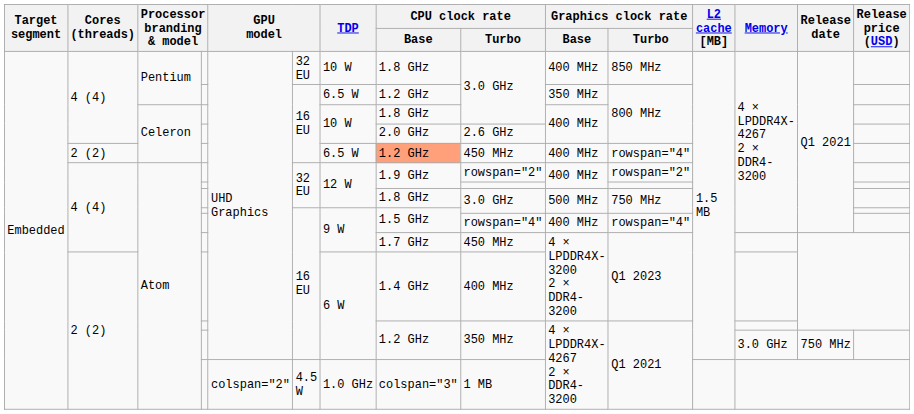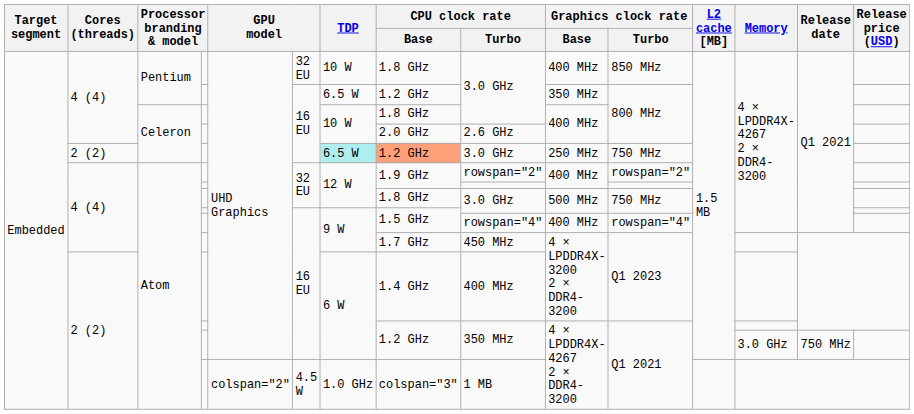(341, 153) no background -> (341, 153) paleturquoise background
(489, 153) 450 MHz -> (489, 153) 3.0 GHz
(573, 153) 400 MHz -> (573, 153) 250 MHz
(651, 153) rowspan="4" -> (636, 153) 750 MHz
